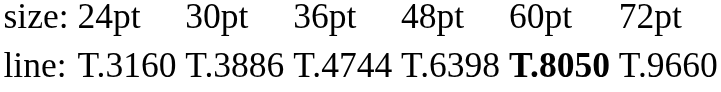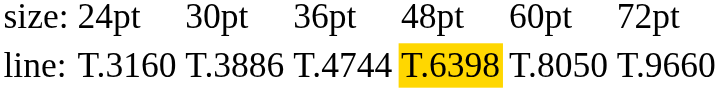(451, 64) no background -> (451, 64) gold background
(559, 64) bold -> (558, 64) normal
